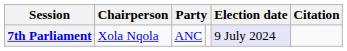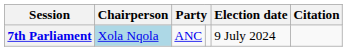(128, 35) no background -> (128, 35) lightblue background
(245, 35) lavender background -> (245, 35) no background
